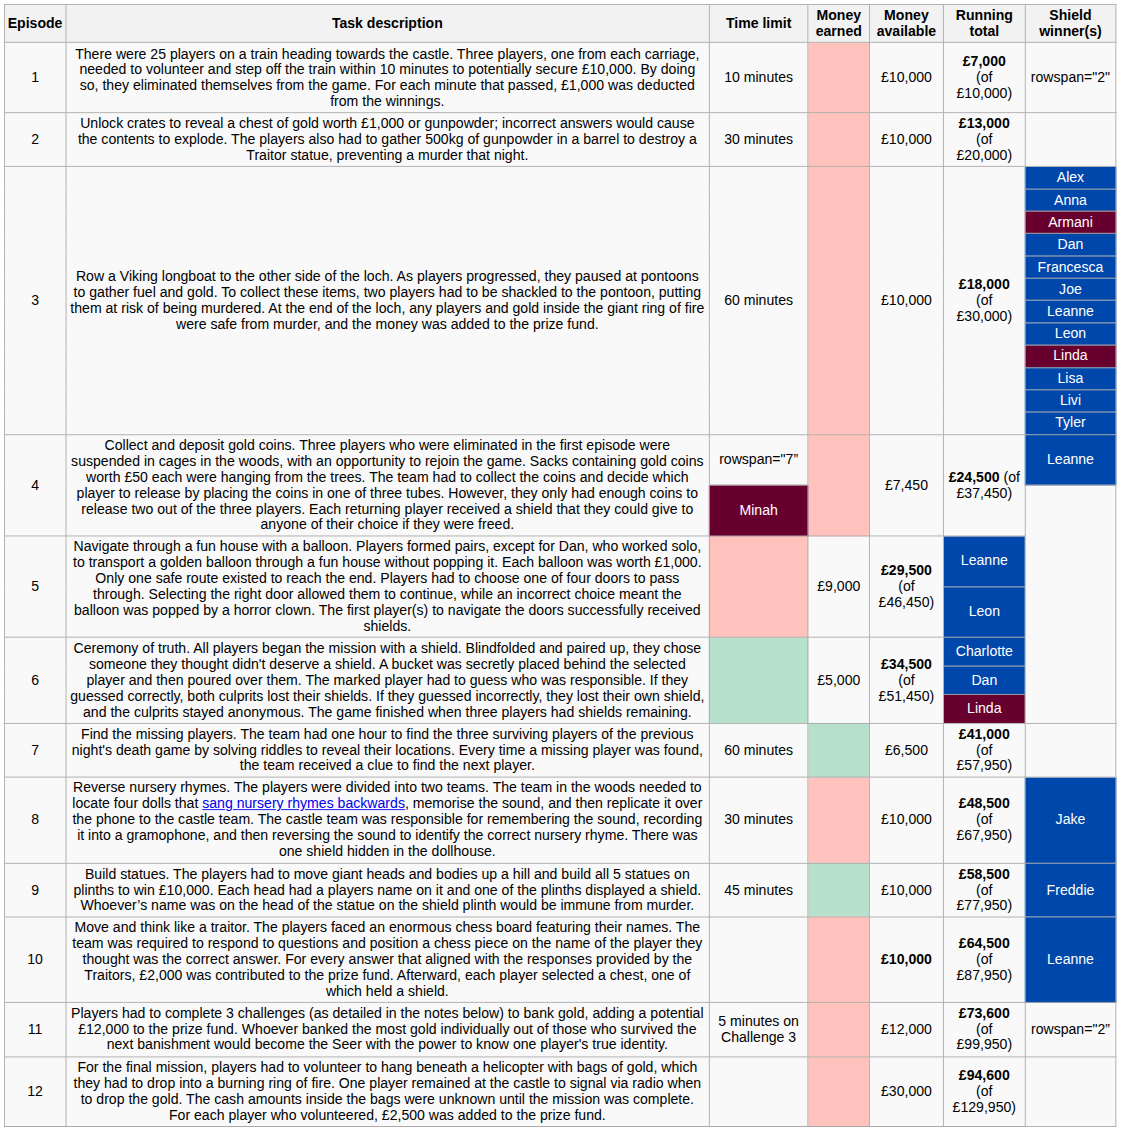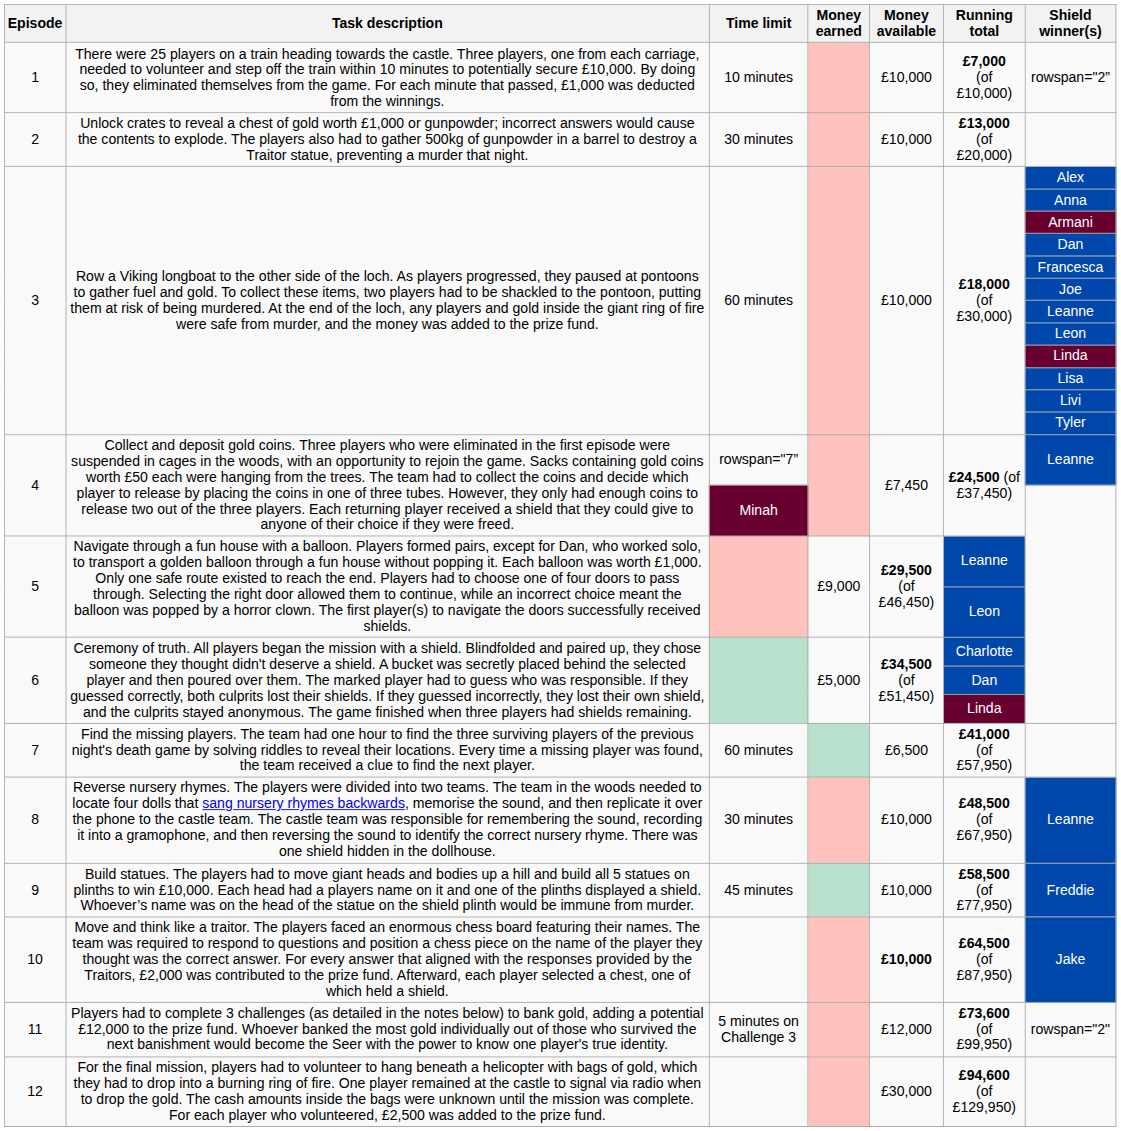(1070, 77) rowspan="2" -> (1070, 77) rowspan="2”
(1070, 820) Jake -> (1070, 820) Leanne
(1070, 959) Leanne -> (1070, 959) Jake
(1070, 1029) rowspan="2” -> (1070, 1029) rowspan="2"
